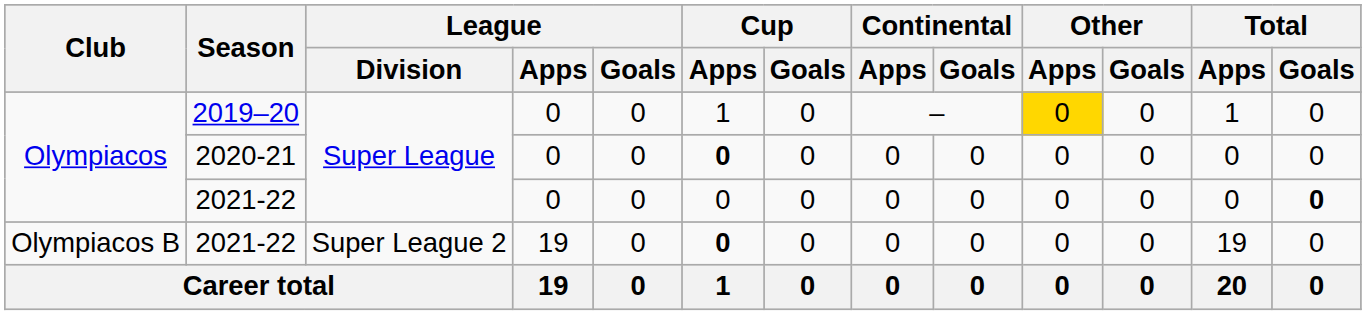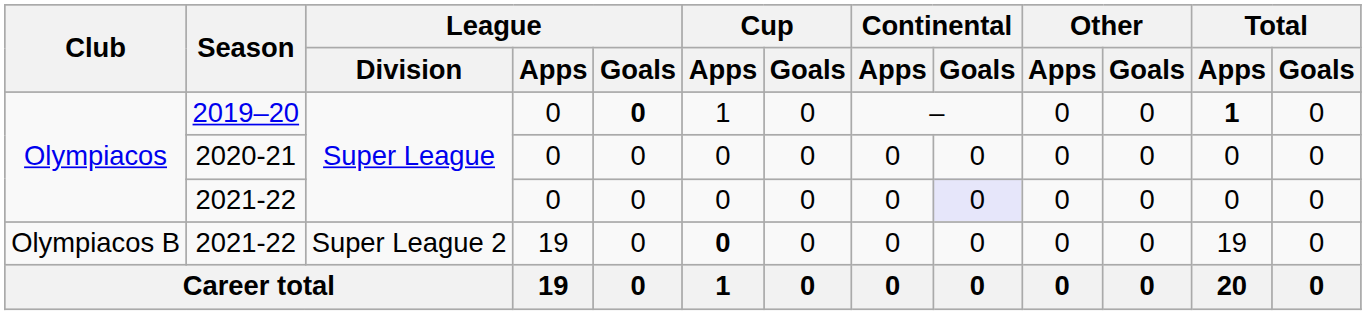(638, 112) normal -> (638, 112) bold
(1062, 112) gold background -> (1062, 112) no background
(1232, 112) normal -> (1232, 112) bold
(723, 156) bold -> (723, 156) normal
(977, 199) no background -> (977, 199) lavender background
(1317, 199) bold -> (1317, 199) normal
